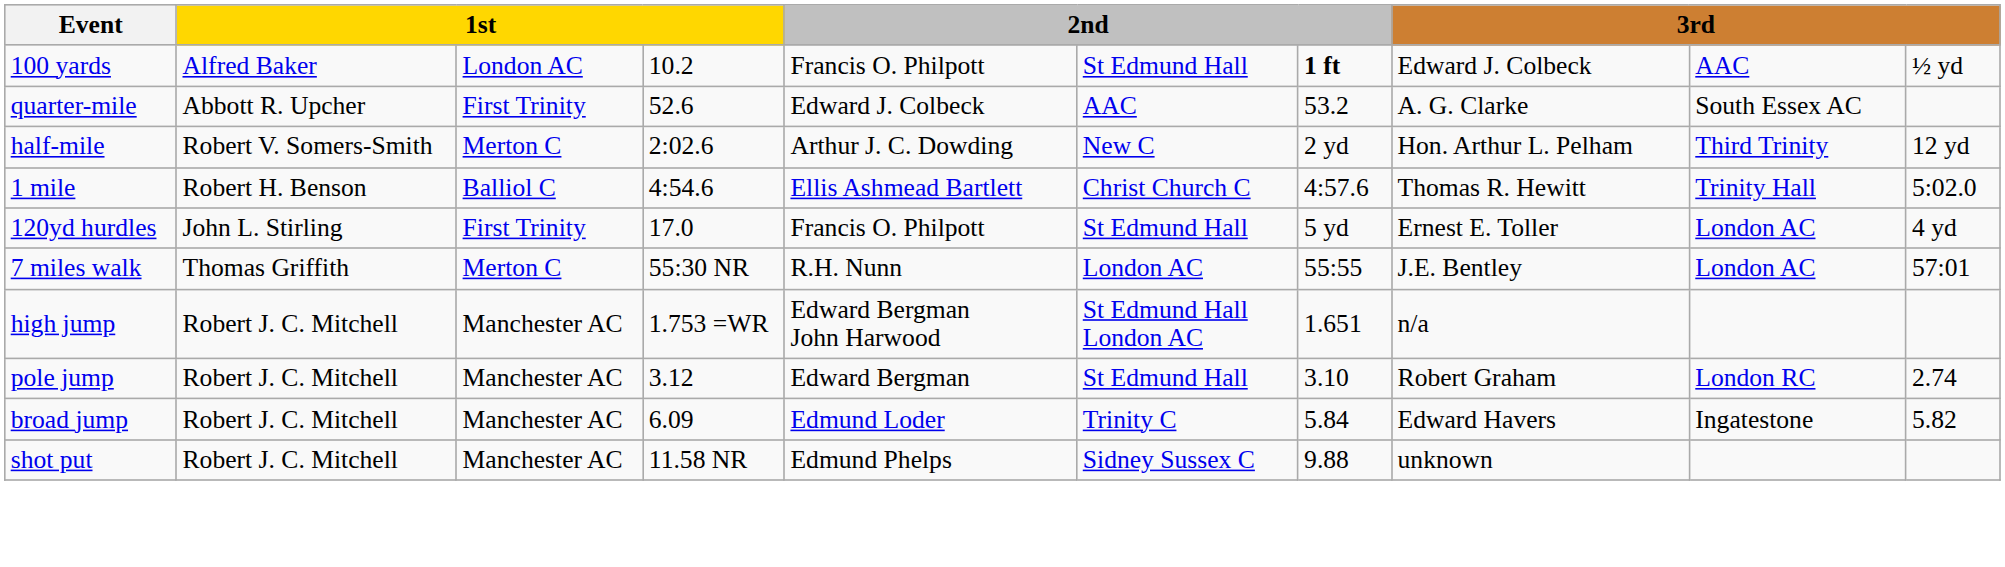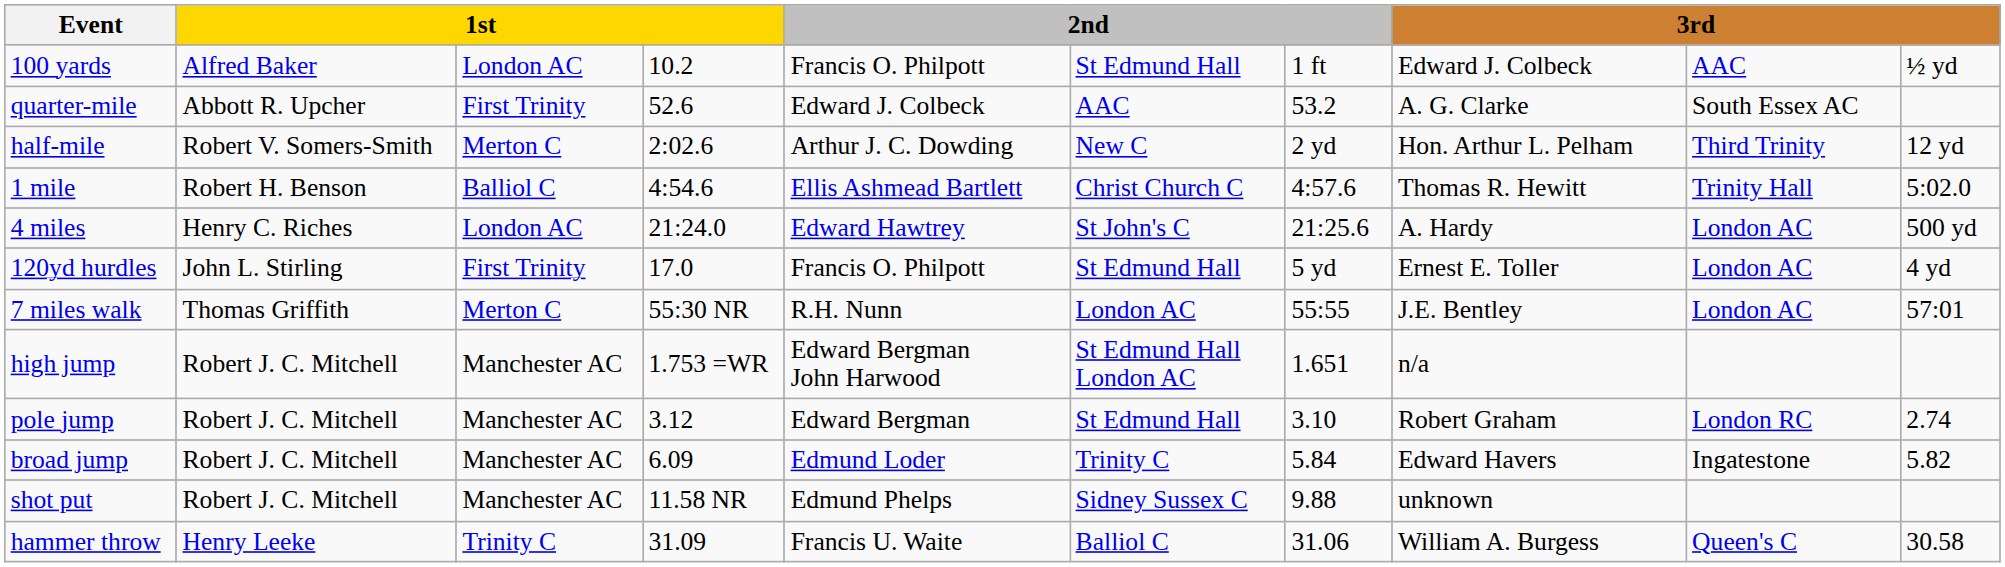(1322, 65) bold -> (1309, 65) normal
+ row: (48, 227)
+ row: (86, 540)
